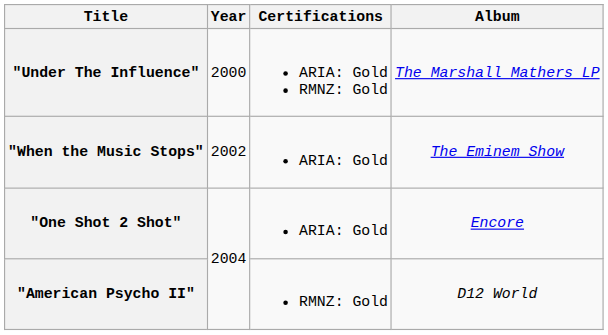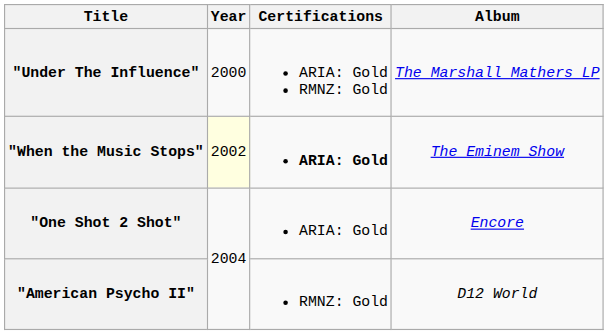(229, 152) no background -> (229, 152) lightyellow background
(321, 161) normal -> (321, 161) bold
